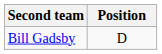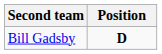(122, 37) normal -> (122, 37) bold
